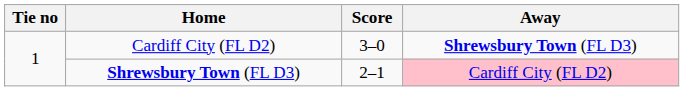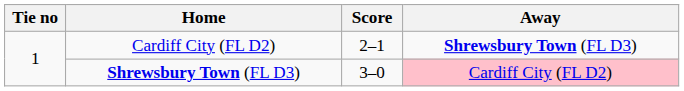(372, 45) 3–0 -> (372, 45) 2–1
(372, 72) 2–1 -> (372, 72) 3–0
